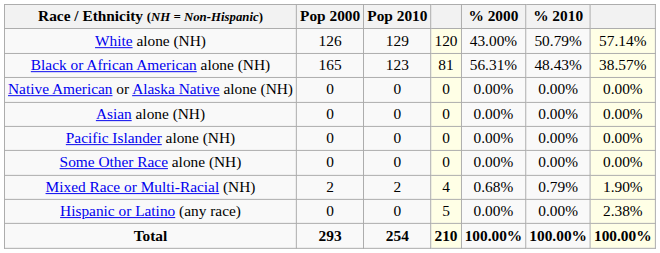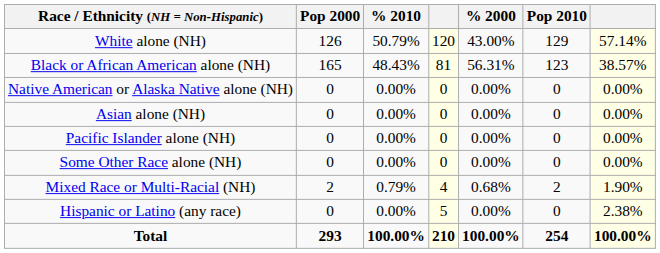columns swapped: (397, 16) <-> (558, 16)
